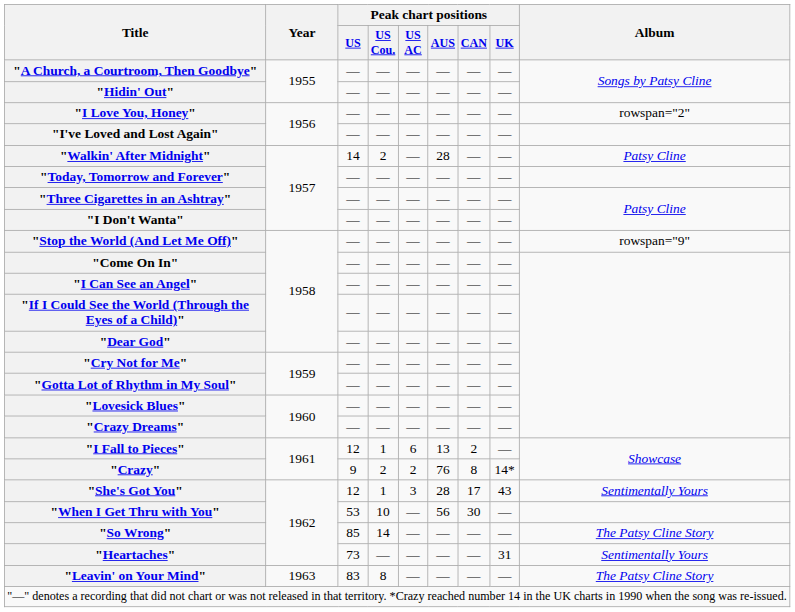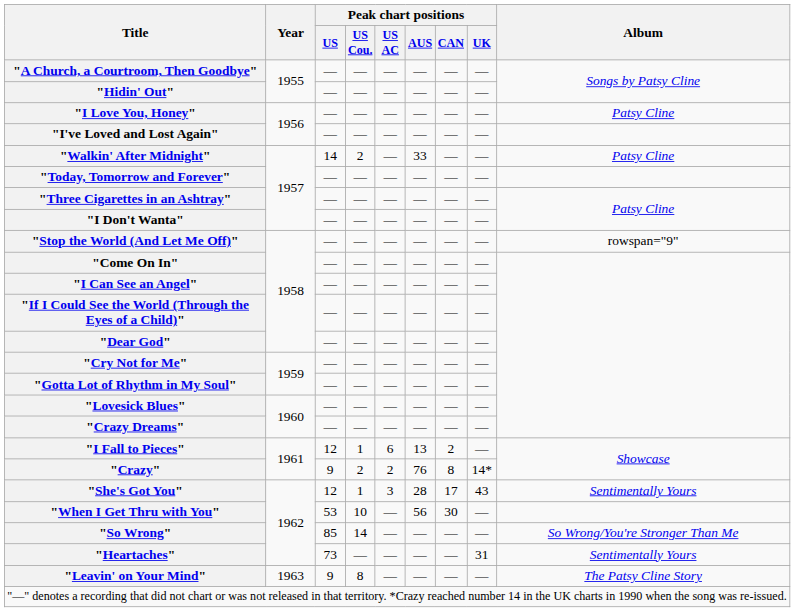(655, 113) rowspan="2" -> (643, 113) Patsy Cline
(443, 155) 28 -> (420, 155) 33
(655, 533) The Patsy Cline Story -> (643, 533) So Wrong/You're Stronger Than Me
(353, 576) 83 -> (330, 576) 9
